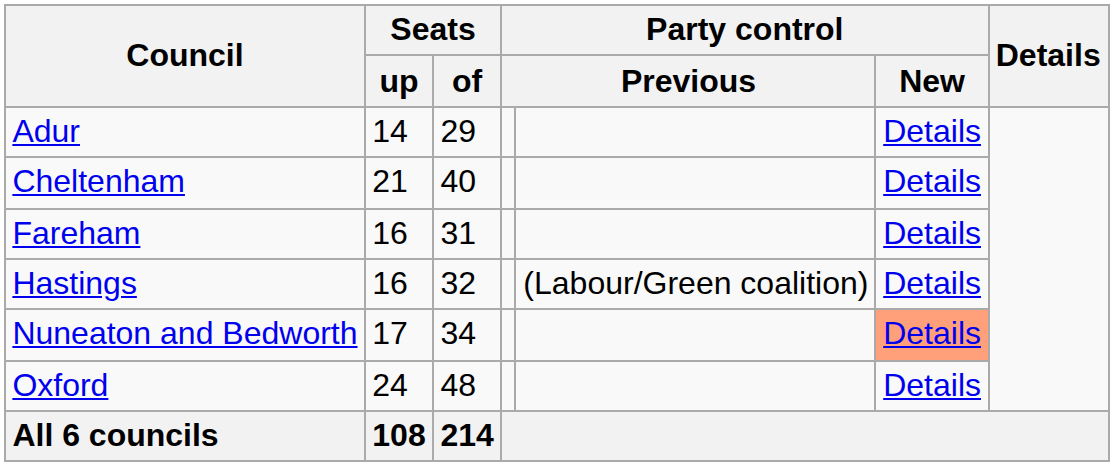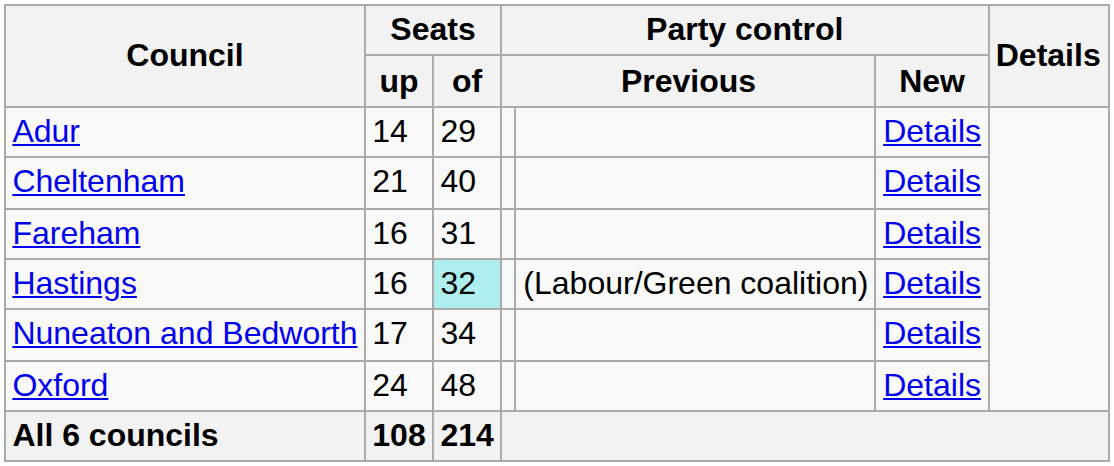(458, 283) no background -> (458, 283) paleturquoise background
(932, 334) lightsalmon background -> (932, 334) no background
